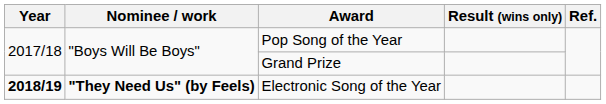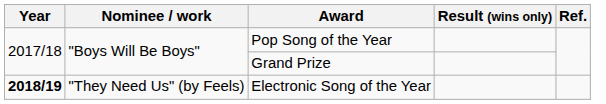(162, 87) bold -> (157, 87) normal
